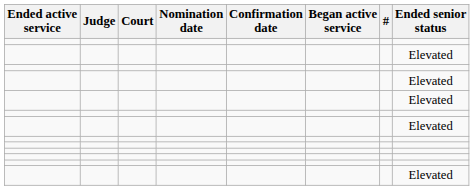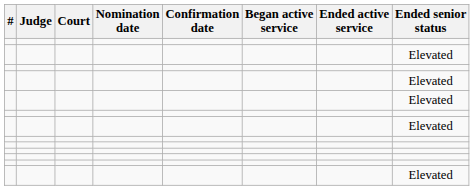columns swapped: (386, 21) <-> (42, 21)
